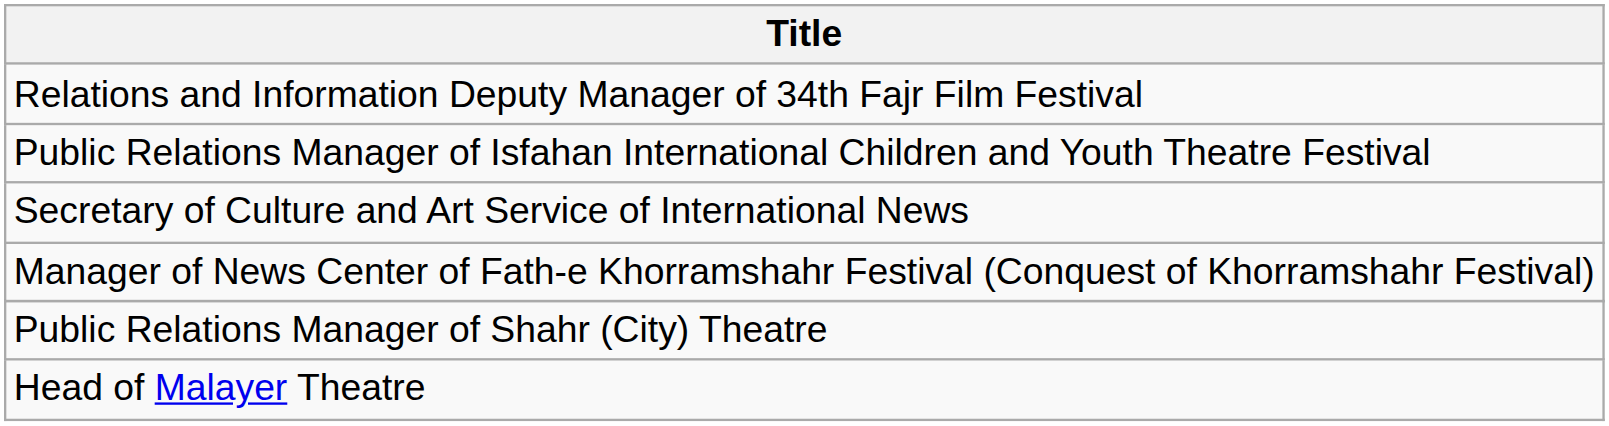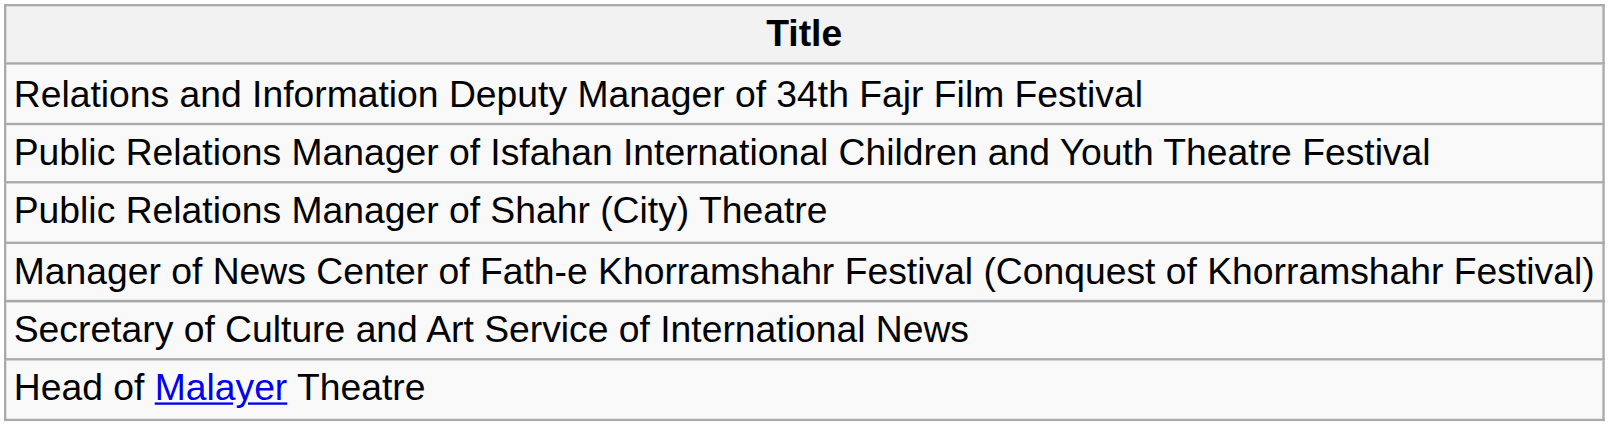(491, 211) Secretary of Culture and Art Service of International News -> (421, 211) Public Relations Manager of Shahr (City) Theatre
(421, 329) Public Relations Manager of Shahr (City) Theatre -> (491, 329) Secretary of Culture and Art Service of International News
